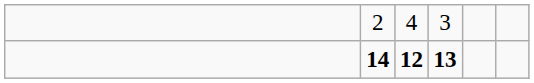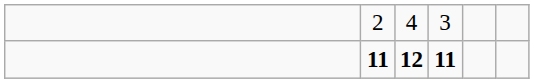(378, 59) 14 -> (378, 59) 11
(445, 59) 13 -> (445, 59) 11
